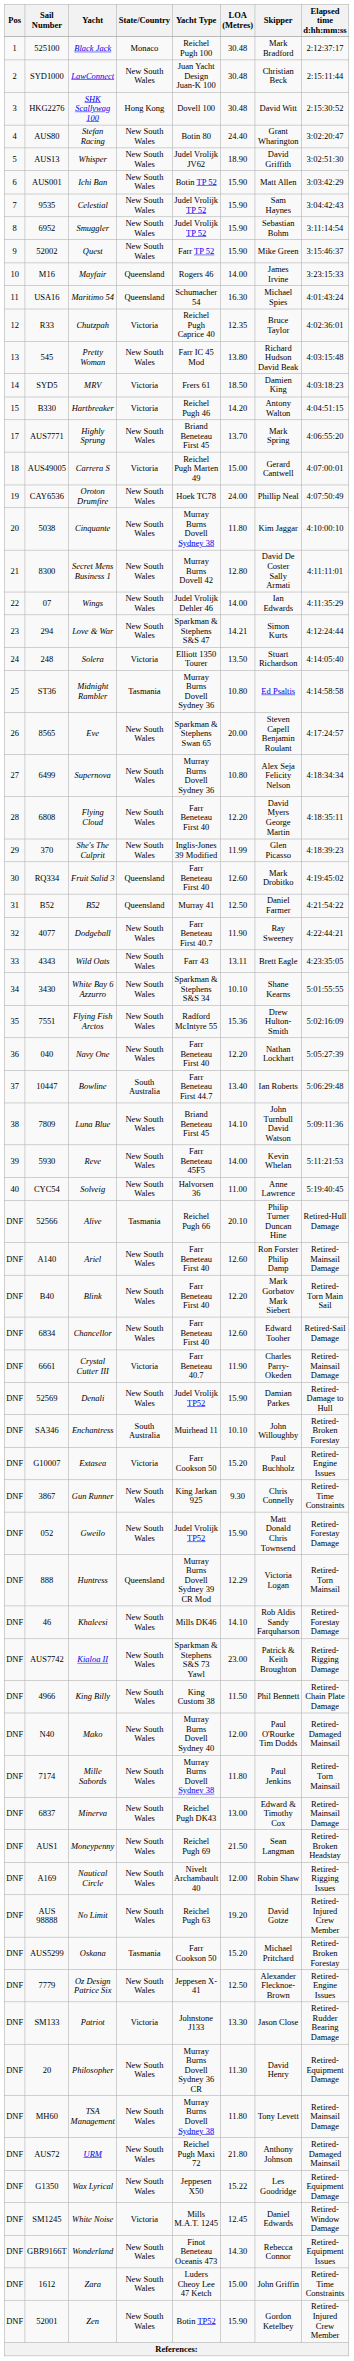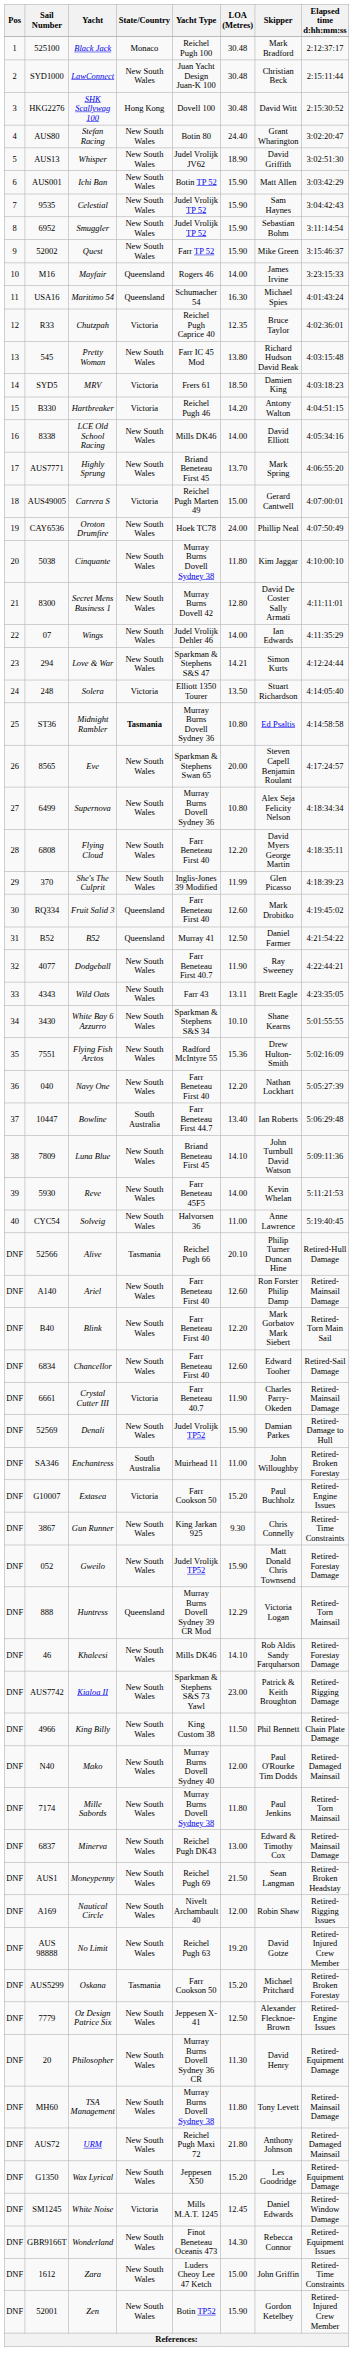+ row: (93, 436)
(144, 691) normal -> (144, 724) bold
(238, 1431) 10.10 -> (238, 1463) 11.00
- row: (93, 2023)
(238, 2186) 15.22 -> (238, 2177) 15.20
